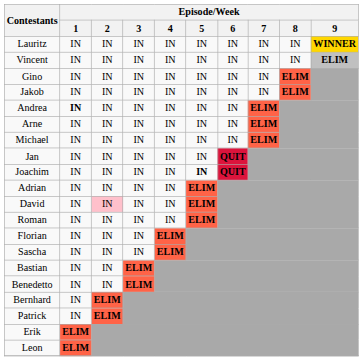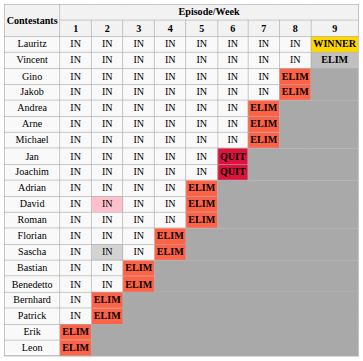(76, 108) bold -> (76, 108) normal
(202, 172) bold -> (202, 172) normal
(107, 252) no background -> (107, 252) lightgrey background
